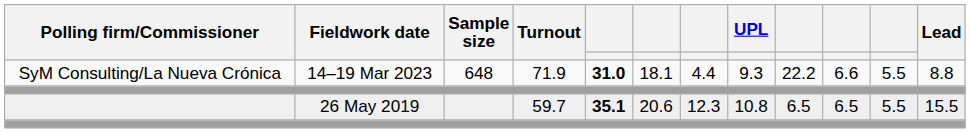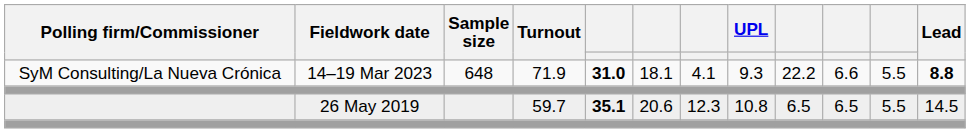(704, 73) 4.4 -> (704, 73) 4.1
(942, 73) normal -> (942, 73) bold
(942, 107) 15.5 -> (942, 107) 14.5
